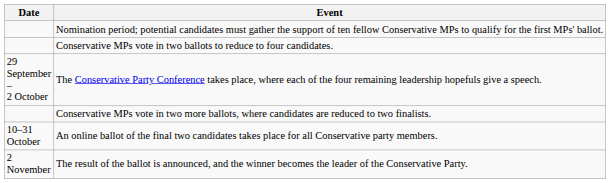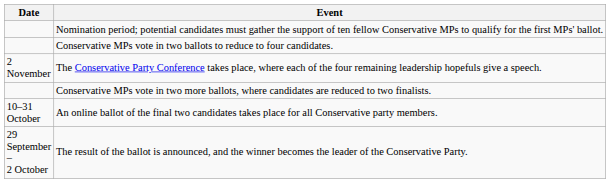(29, 79) 29 September – 2 October -> (29, 68) 2 November
(29, 164) 2 November -> (29, 152) 29 September – 2 October
